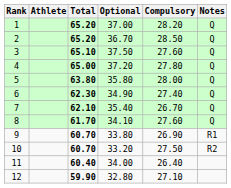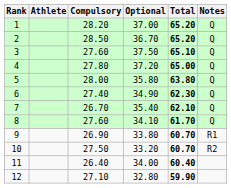columns swapped: (170, 11) <-> (83, 11)
